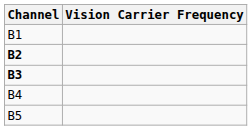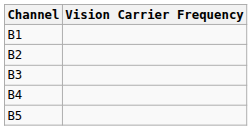(15, 55) bold -> (15, 55) normal
(15, 75) bold -> (15, 75) normal
